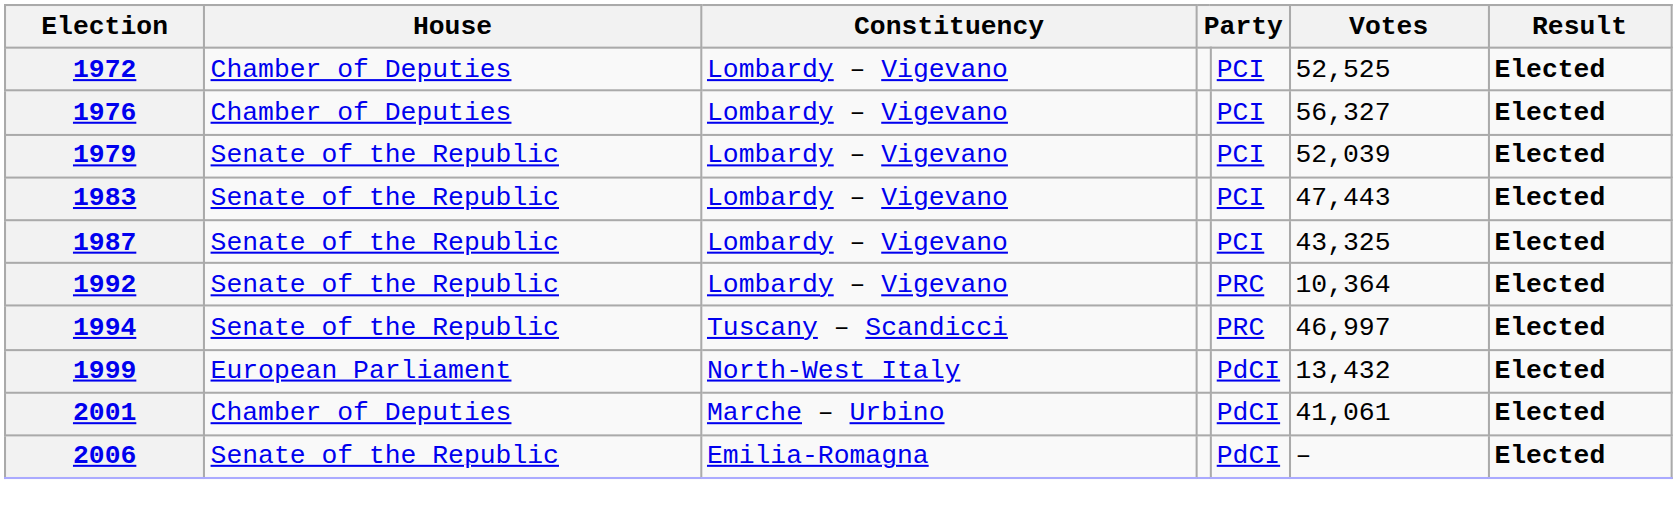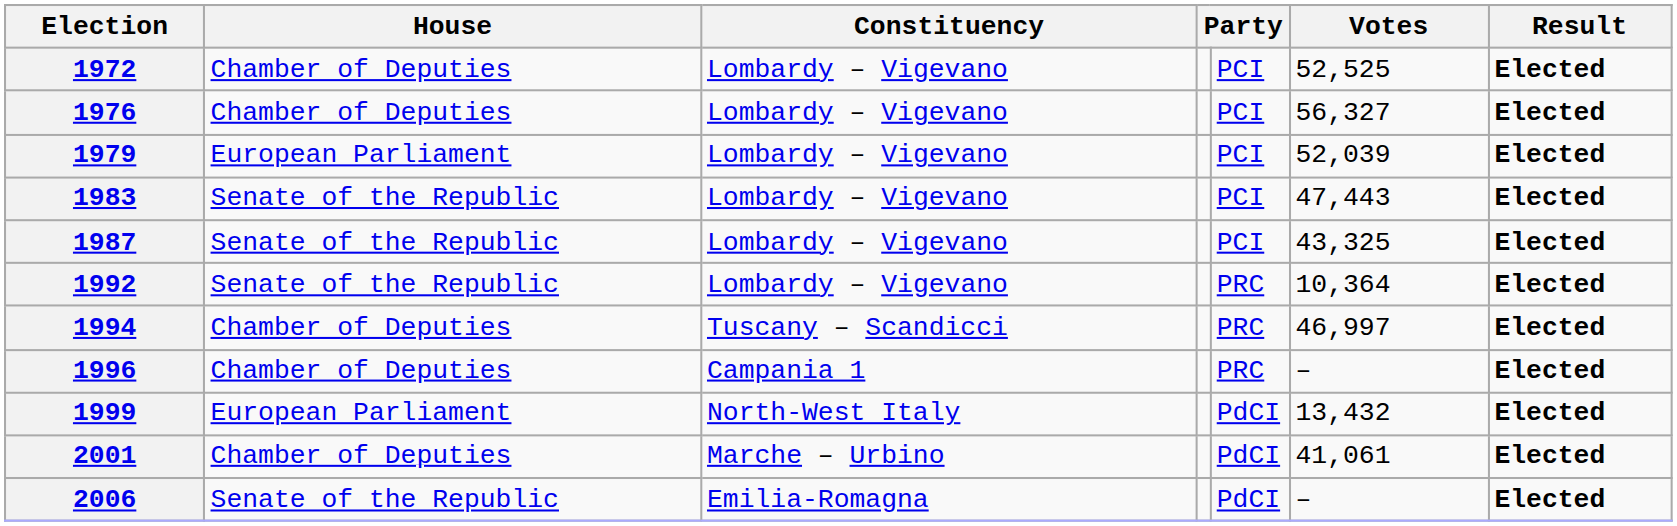(385, 156) Senate of the Republic -> (361, 156) European Parliament
(385, 328) Senate of the Republic -> (361, 328) Chamber of Deputies
+ row: (105, 371)
